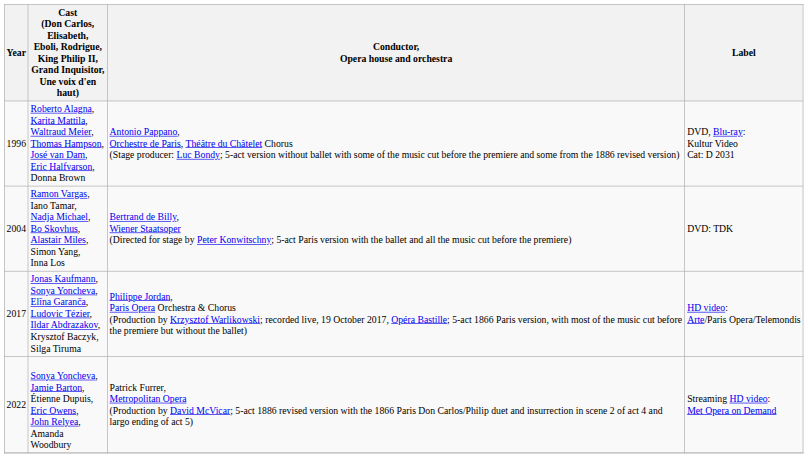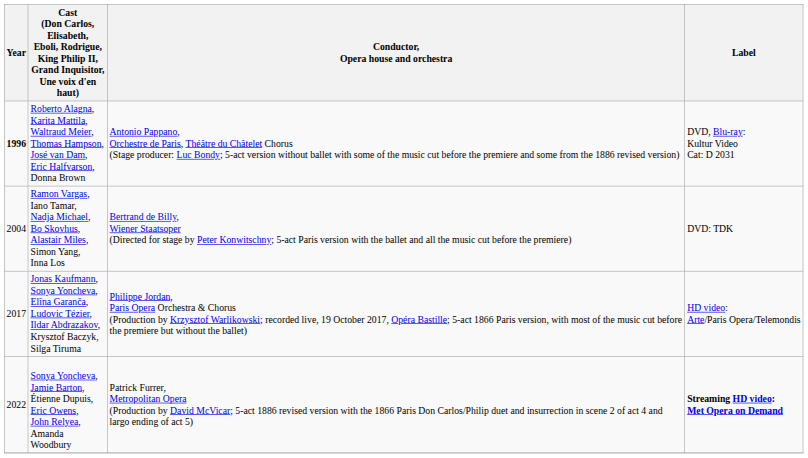(16, 143) normal -> (16, 143) bold
(732, 405) normal -> (735, 405) bold
